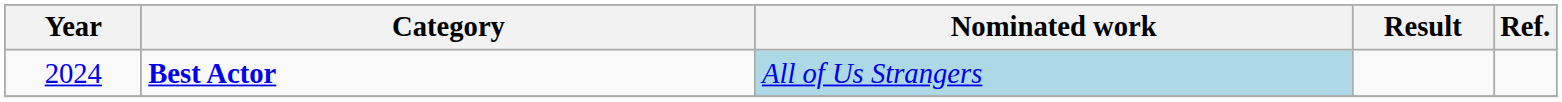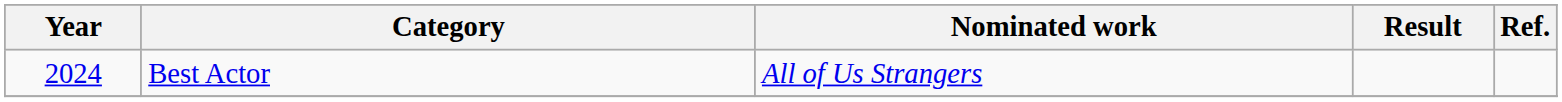(212, 72) bold -> (209, 72) normal
(872, 72) lightblue background -> (872, 72) no background
